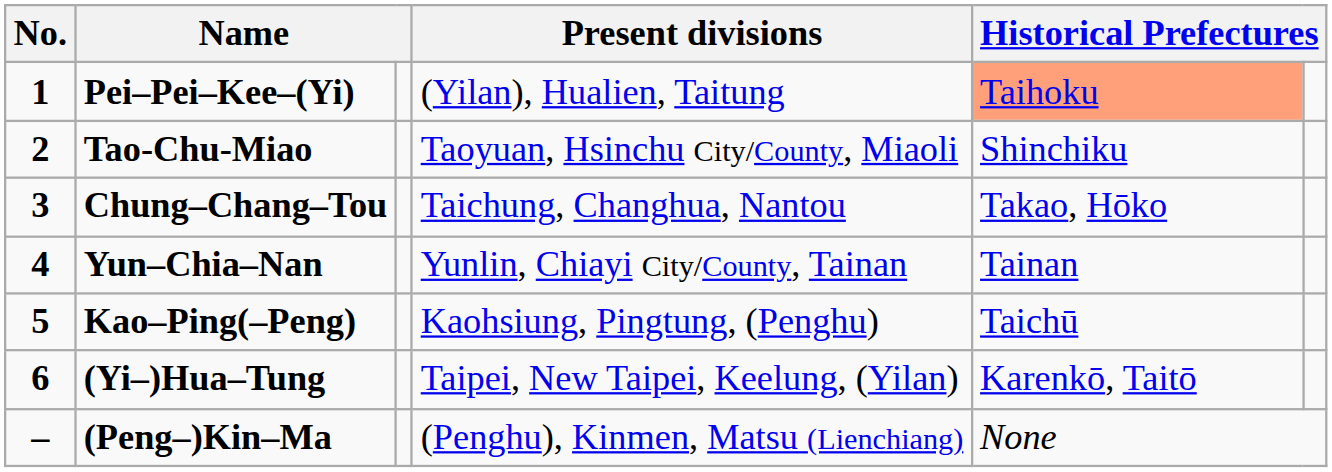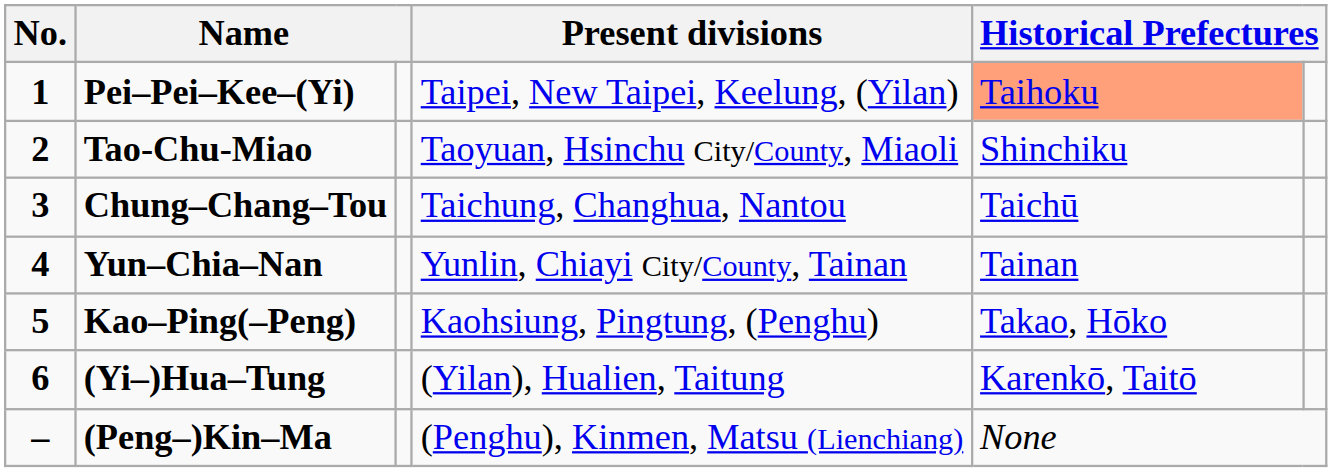(603, 90) (Yilan), Hualien, Taitung -> (690, 90) Taipei, New Taipei, Keelung, (Yilan)
(1074, 206) Takao, Hōko -> (1029, 206) Taichū
(1029, 321) Taichū -> (1074, 321) Takao, Hōko
(690, 378) Taipei, New Taipei, Keelung, (Yilan) -> (603, 378) (Yilan), Hualien, Taitung
